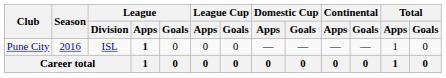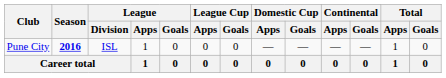(70, 47) normal -> (70, 47) bold
(145, 47) bold -> (145, 47) normal
